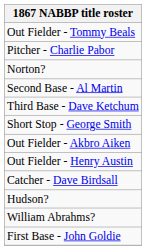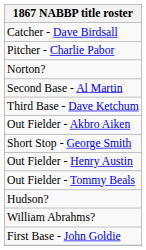(71, 32) Out Fielder - Tommy Beals -> (62, 32) Catcher - Dave Birdsall
(69, 124) Short Stop - George Smith -> (69, 124) Out Fielder - Akbro Aiken
(69, 143) Out Fielder - Akbro Aiken -> (69, 143) Short Stop - George Smith
(62, 180) Catcher - Dave Birdsall -> (71, 180) Out Fielder - Tommy Beals
